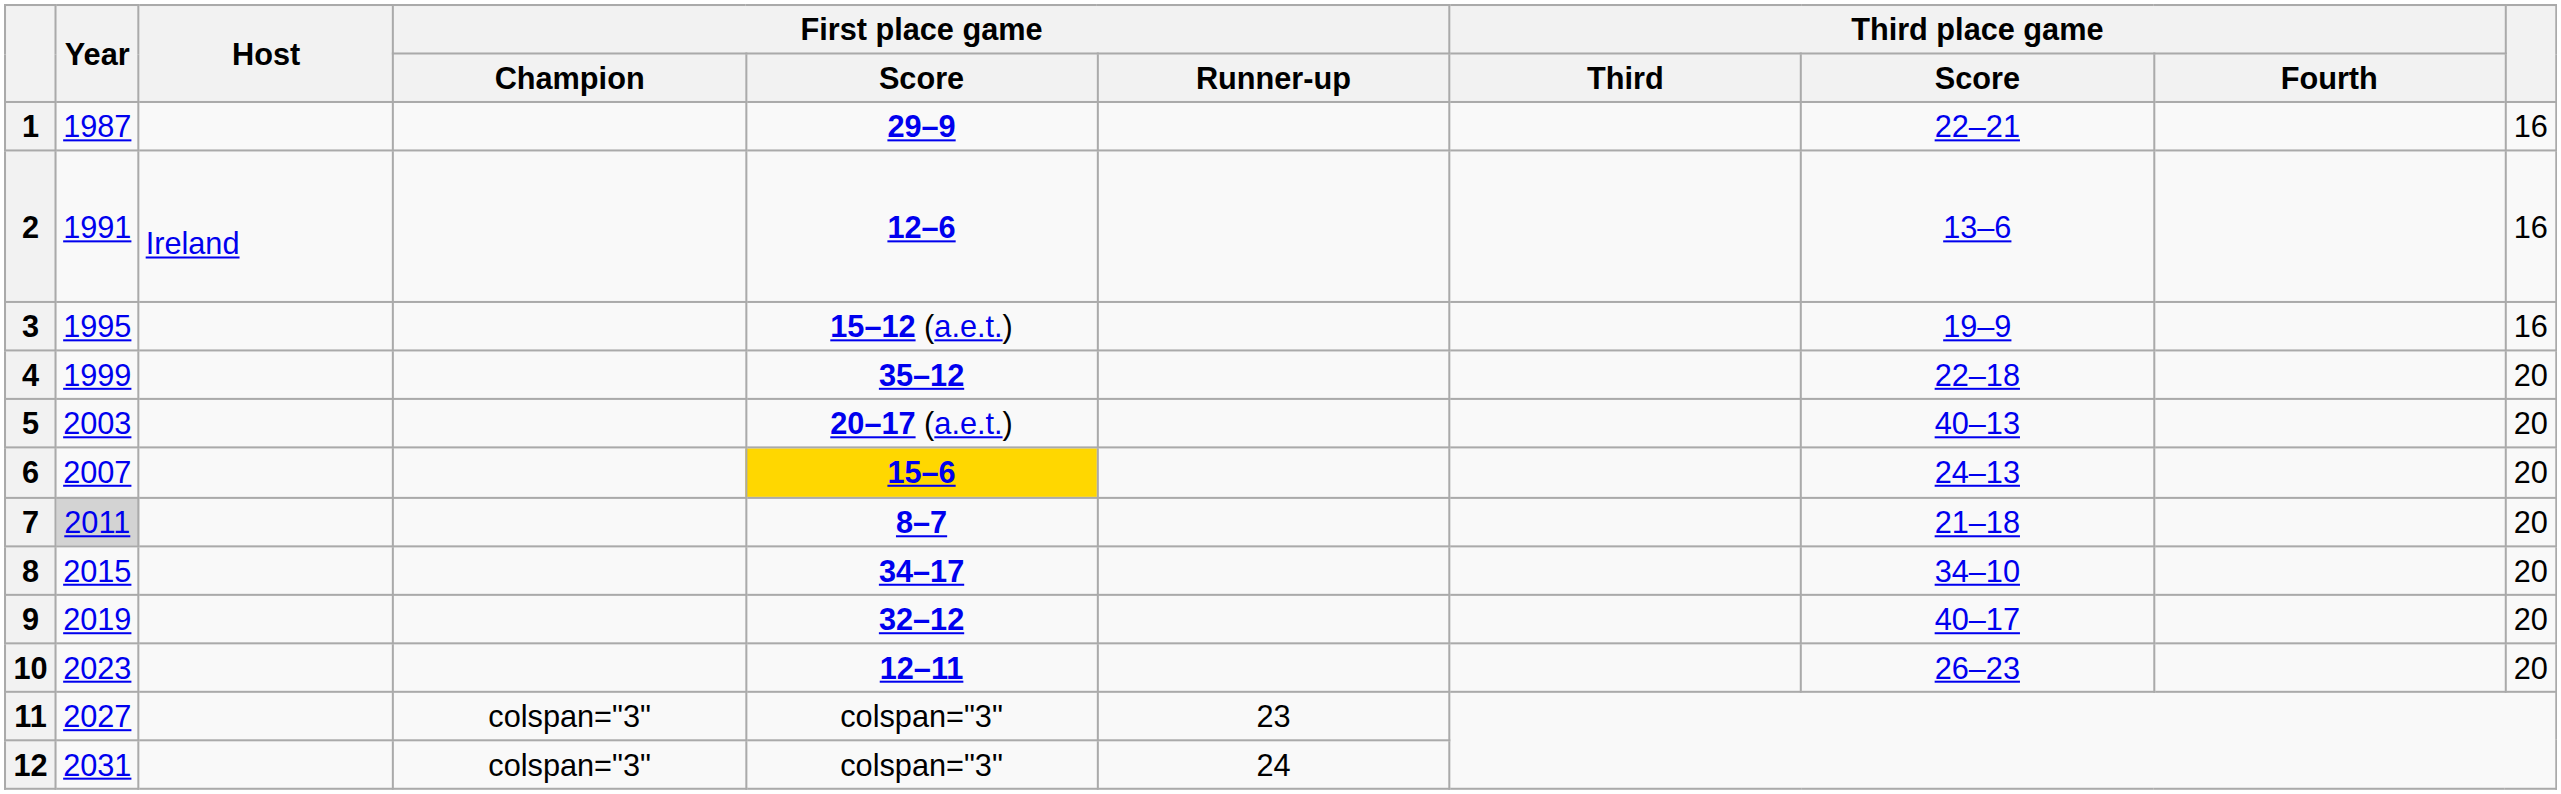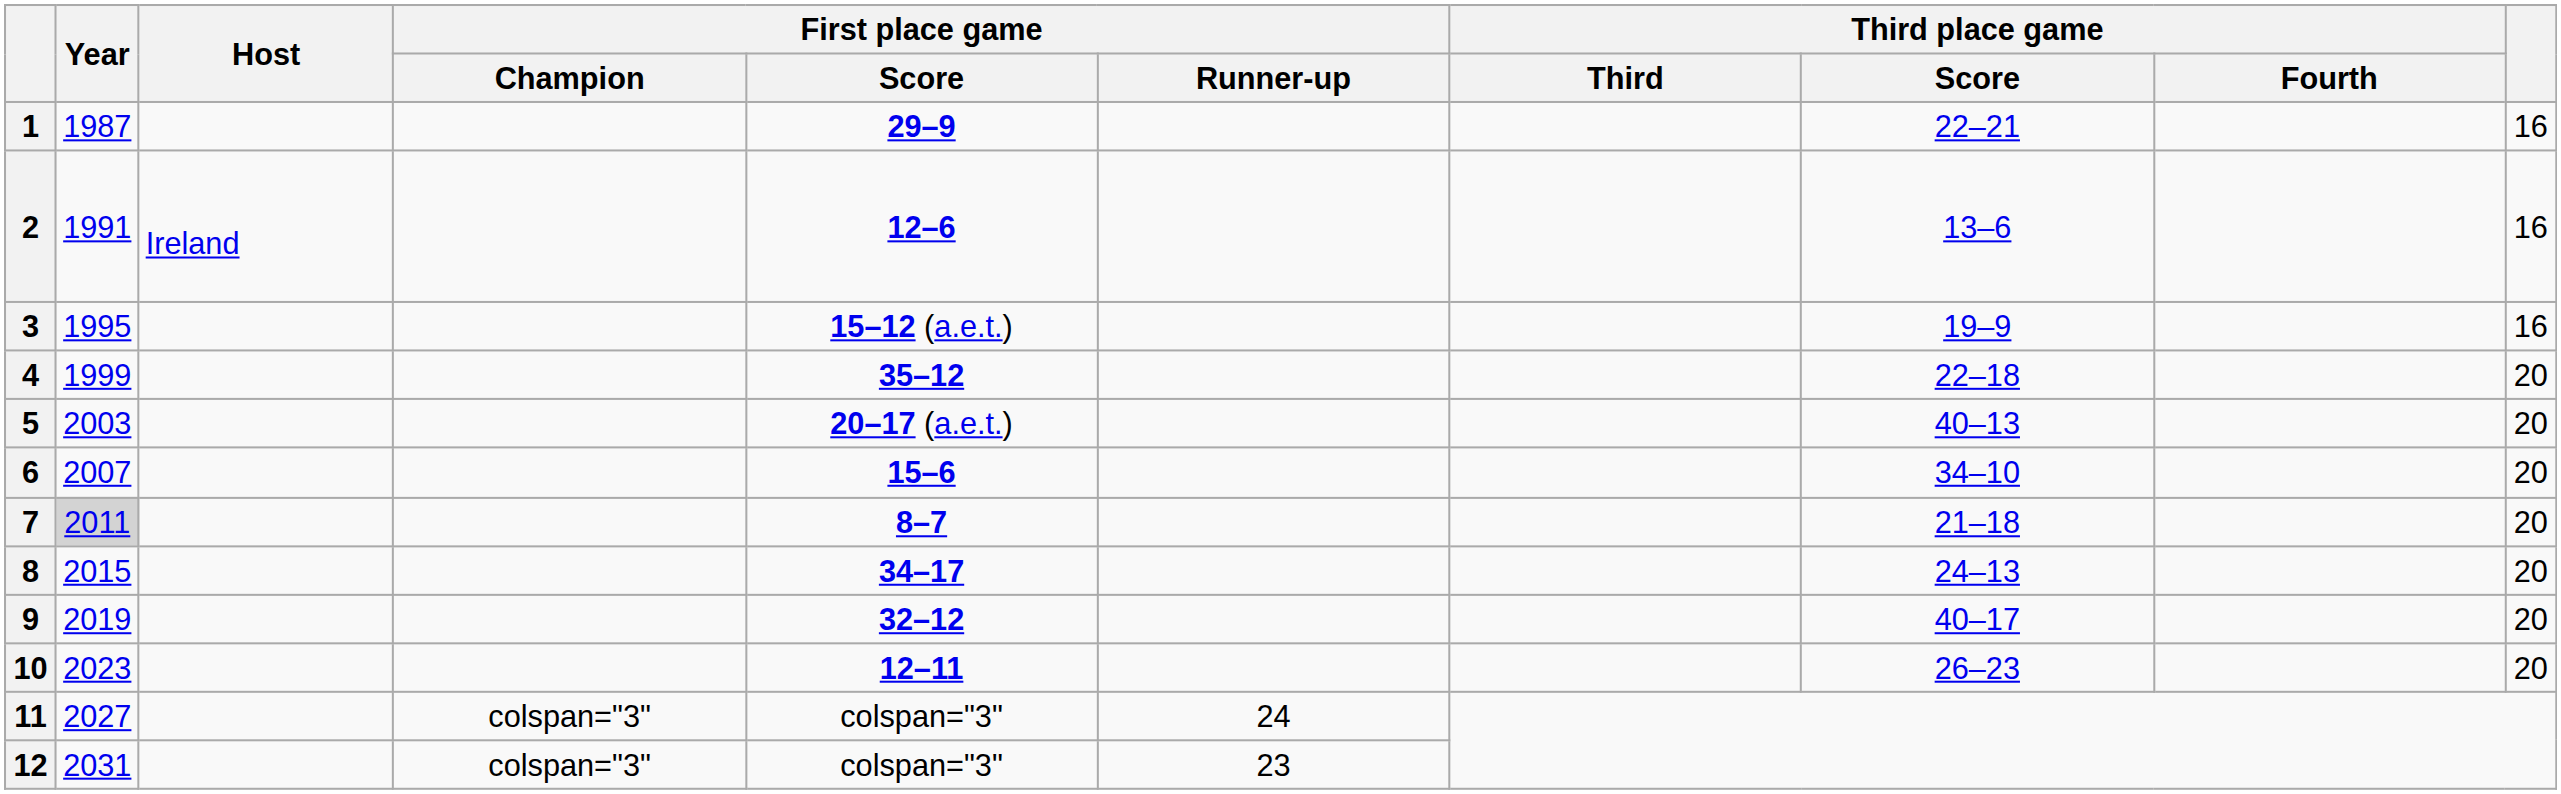(922, 473) gold background -> (922, 473) no background
(1977, 473) 24–13 -> (1977, 473) 34–10
(1977, 570) 34–10 -> (1977, 570) 24–13
(1273, 716) 23 -> (1273, 716) 24
(1273, 764) 24 -> (1273, 764) 23
